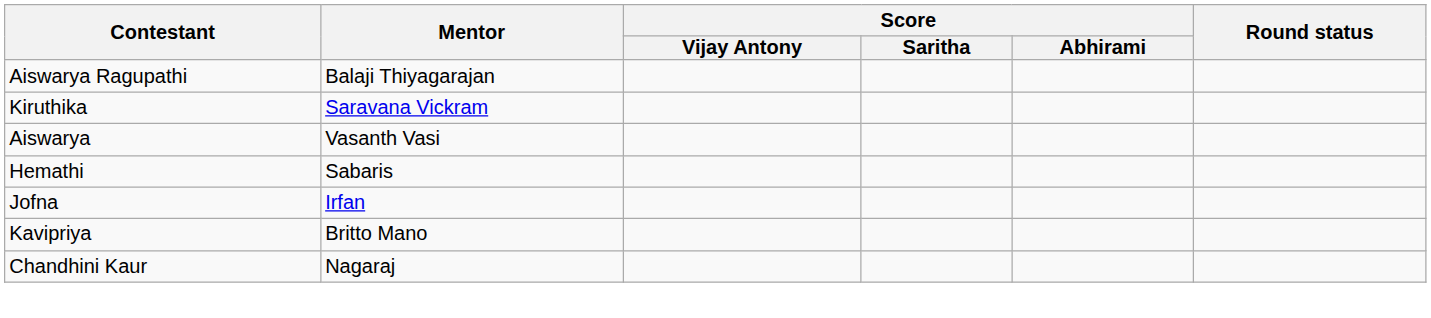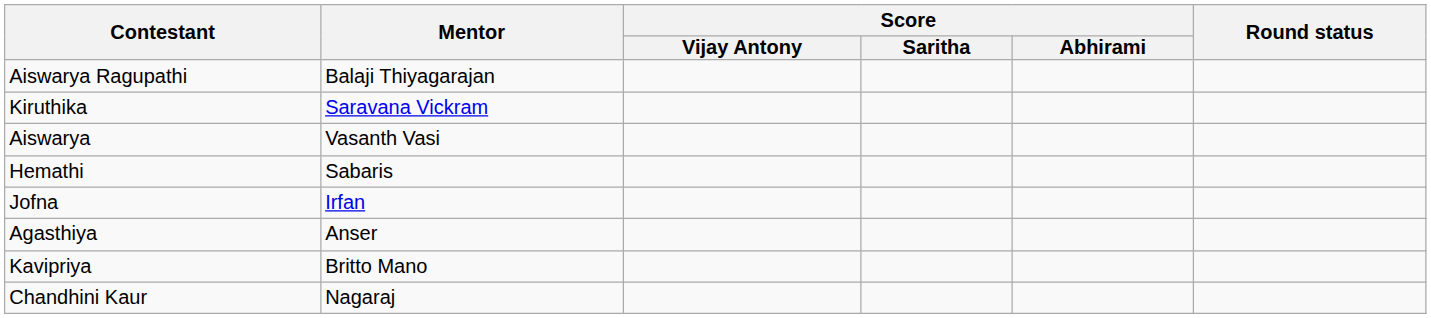+ row: (53, 234)
